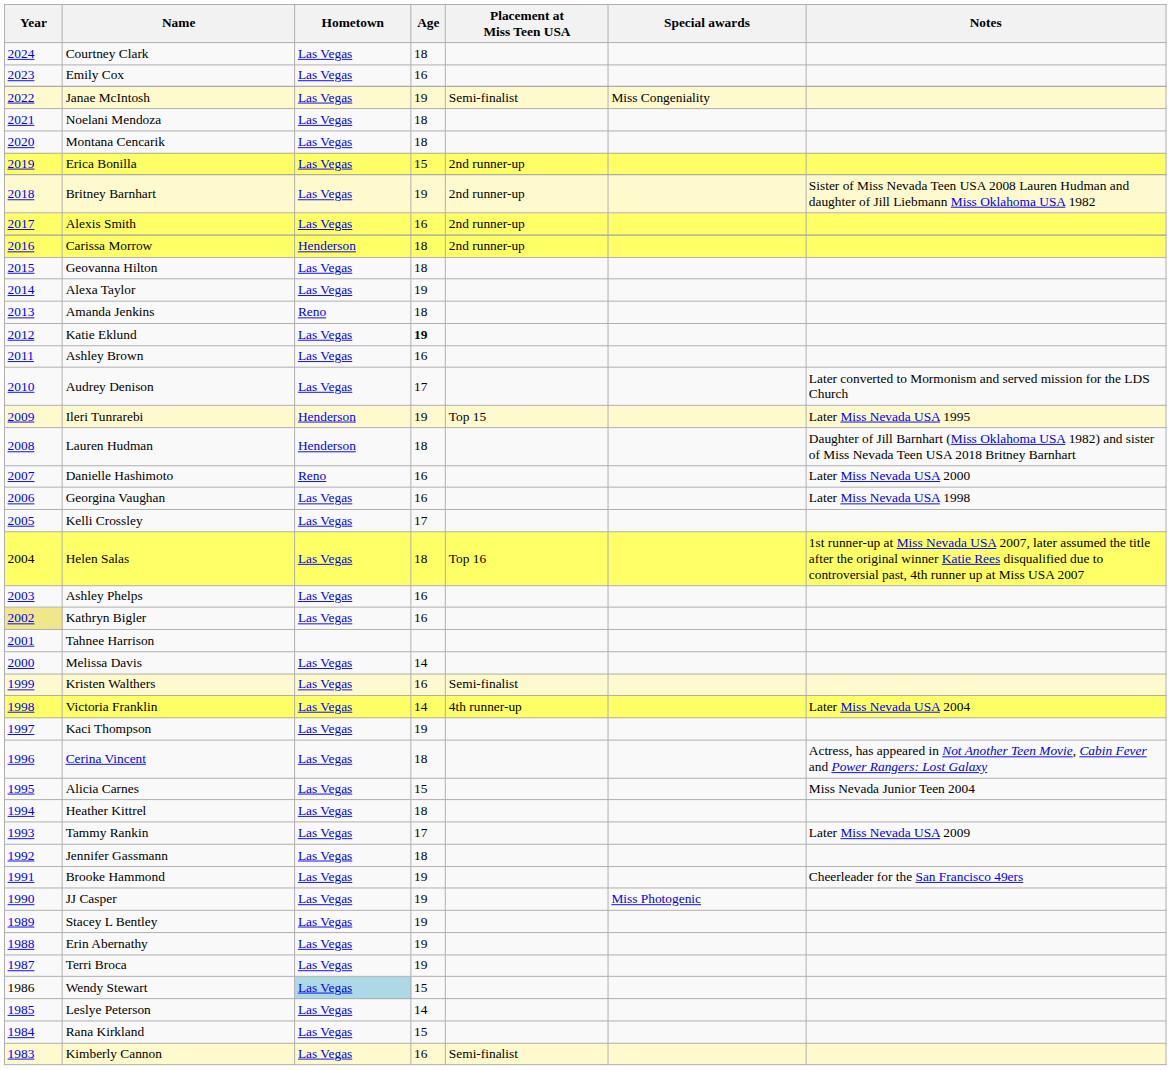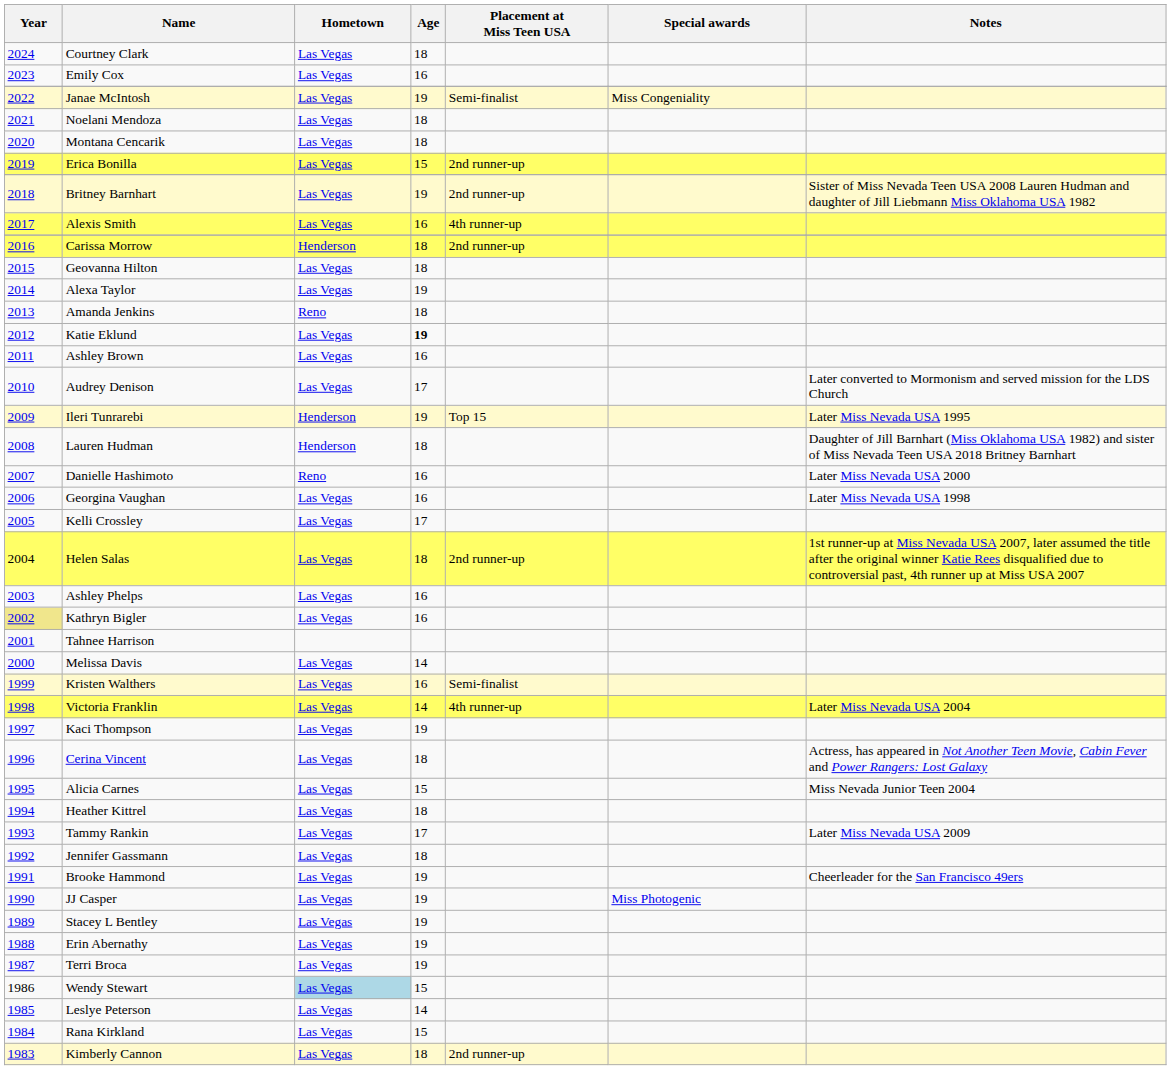(487, 224) 2nd runner-up -> (485, 224) 4th runner-up
(468, 558) Top 16 -> (487, 558) 2nd runner-up
(421, 1054) 16 -> (421, 1054) 18
(483, 1054) Semi-finalist -> (487, 1054) 2nd runner-up
